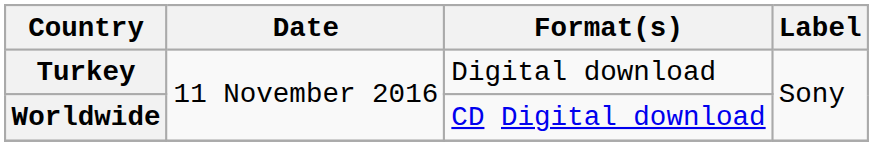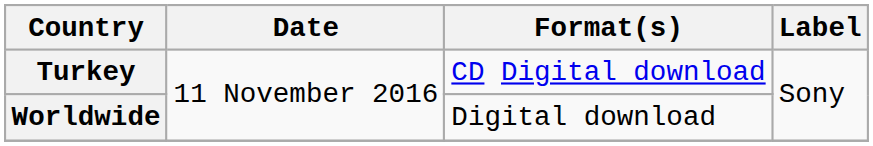(584, 72) Digital download -> (608, 72) CD Digital download
(608, 117) CD Digital download -> (584, 117) Digital download
